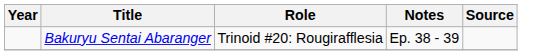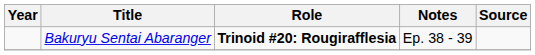(300, 38) normal -> (307, 38) bold
